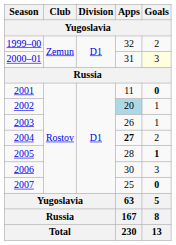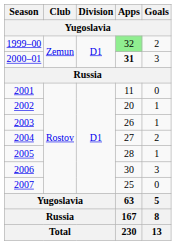(129, 43) no background -> (129, 43) lightgreen background
(129, 59) normal -> (129, 59) bold
(157, 59) lightyellow background -> (157, 59) no background
(157, 91) bold -> (157, 91) normal
(129, 106) lightblue background -> (129, 106) no background
(129, 138) bold -> (129, 138) normal
(157, 153) bold -> (157, 153) normal
(157, 185) bold -> (157, 185) normal
